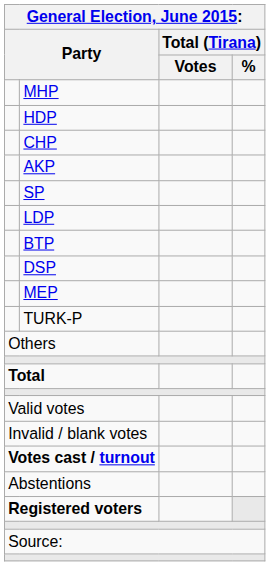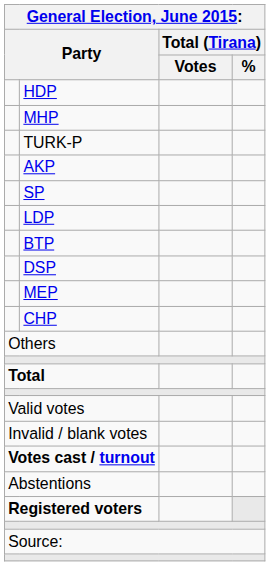rows swapped: (12, 92) <-> (12, 118)
rows swapped: (12, 143) <-> (12, 319)
